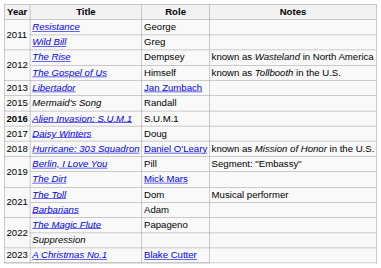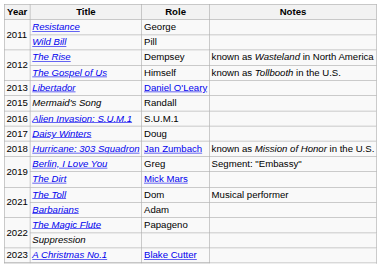(155, 42) Greg -> (150, 42) Pill
(173, 88) Jan Zumbach -> (176, 88) Daniel O'Leary
(17, 118) bold -> (17, 118) normal
(176, 149) Daniel O'Leary -> (173, 149) Jan Zumbach
(150, 164) Pill -> (155, 164) Greg
